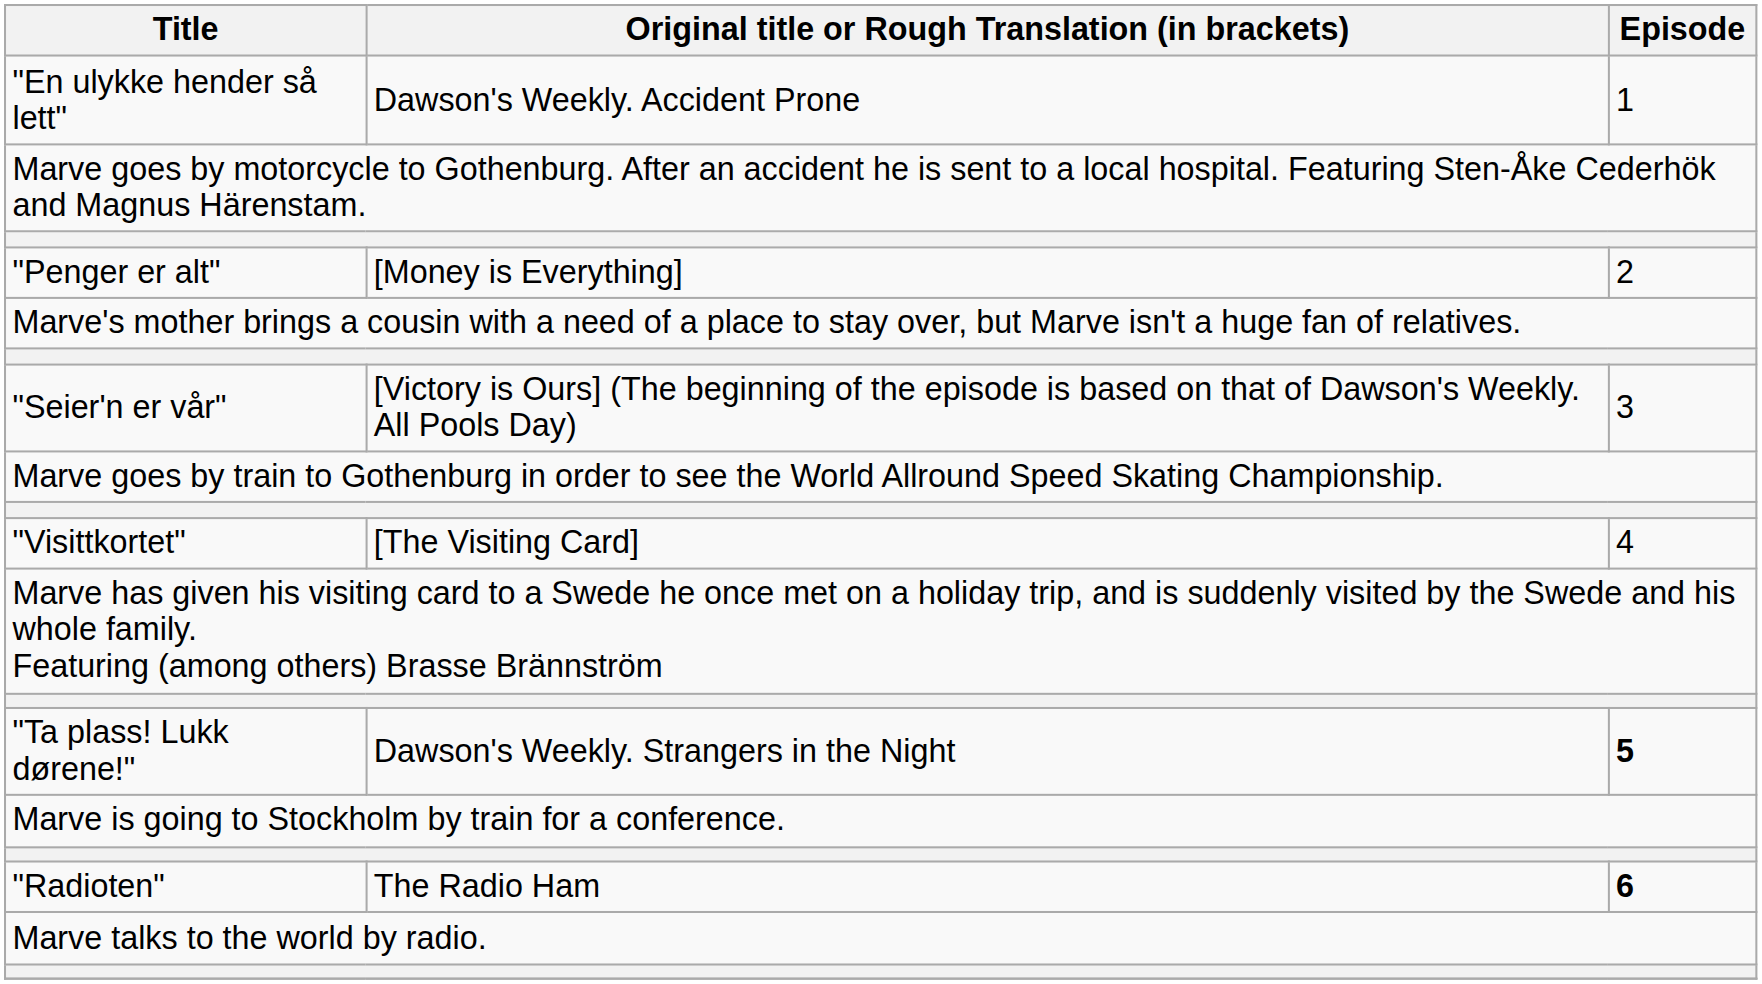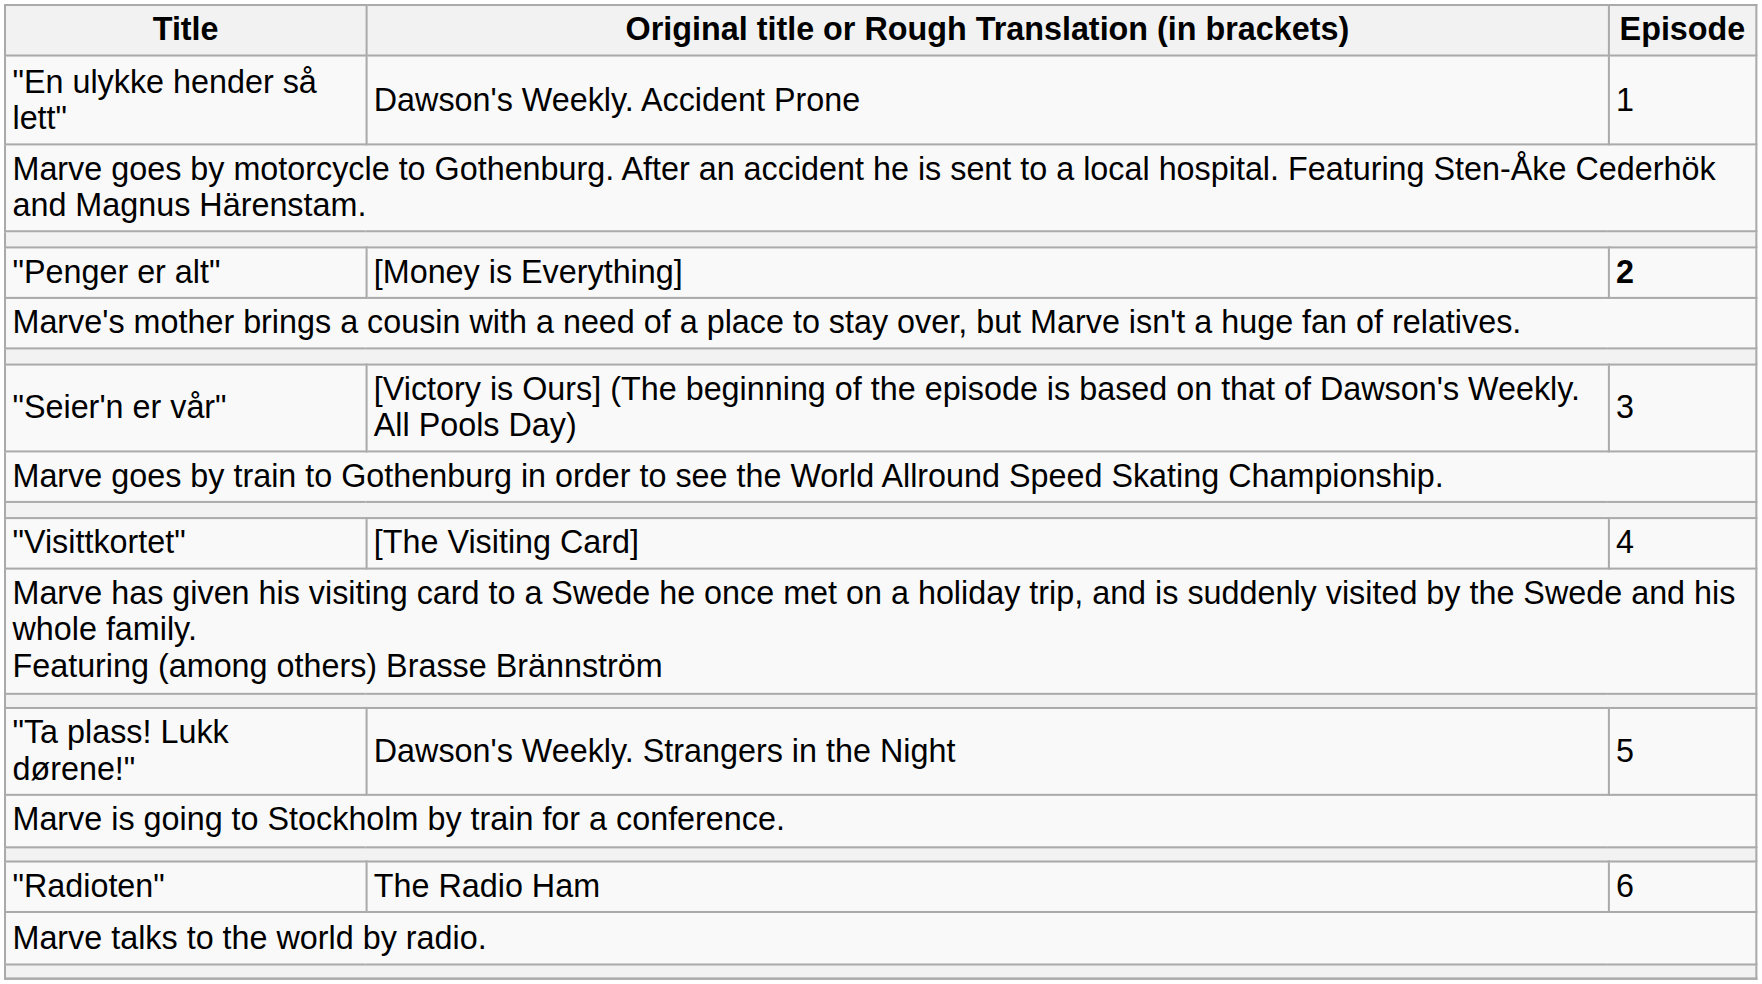(1625, 271) normal -> (1625, 271) bold
(1625, 751) bold -> (1625, 751) normal
(1625, 886) bold -> (1625, 886) normal
